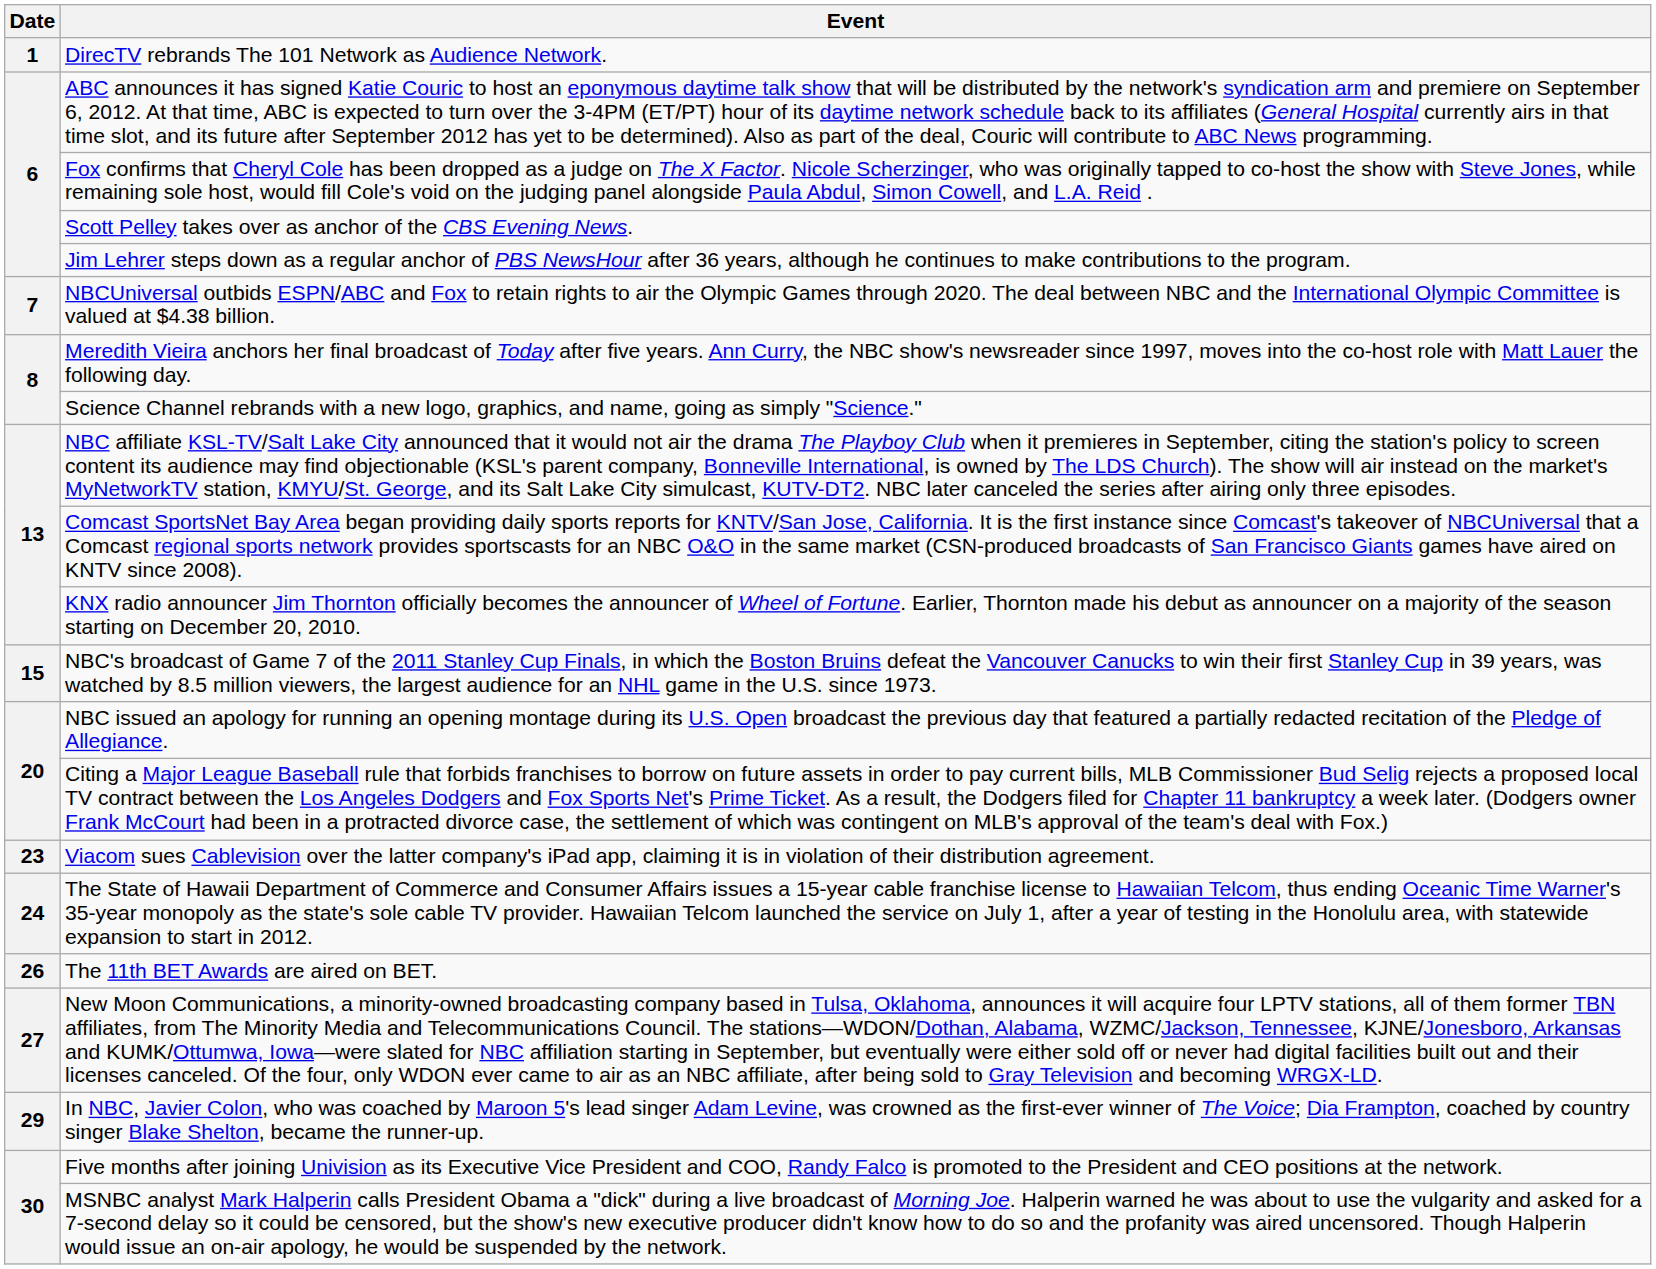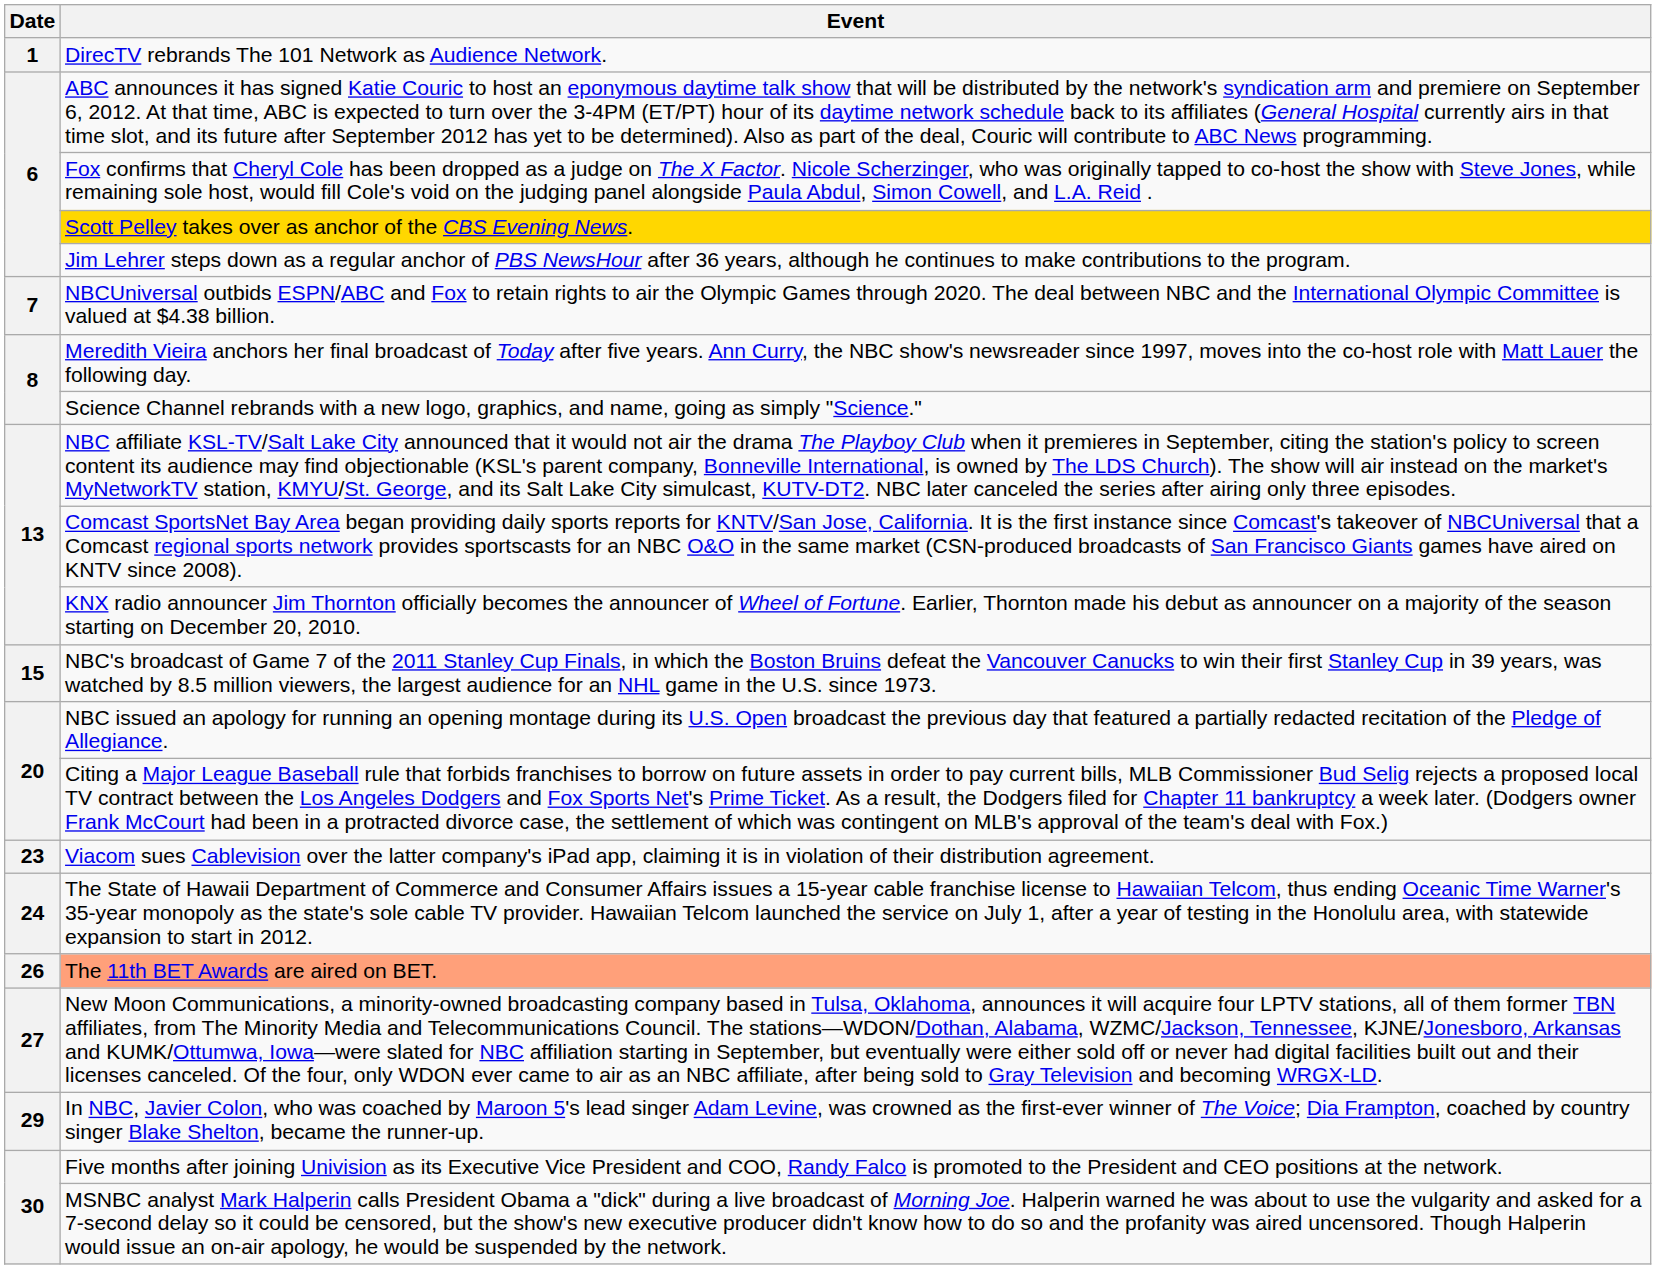(349, 226) no background -> (349, 226) gold background
(251, 970) no background -> (251, 970) lightsalmon background
